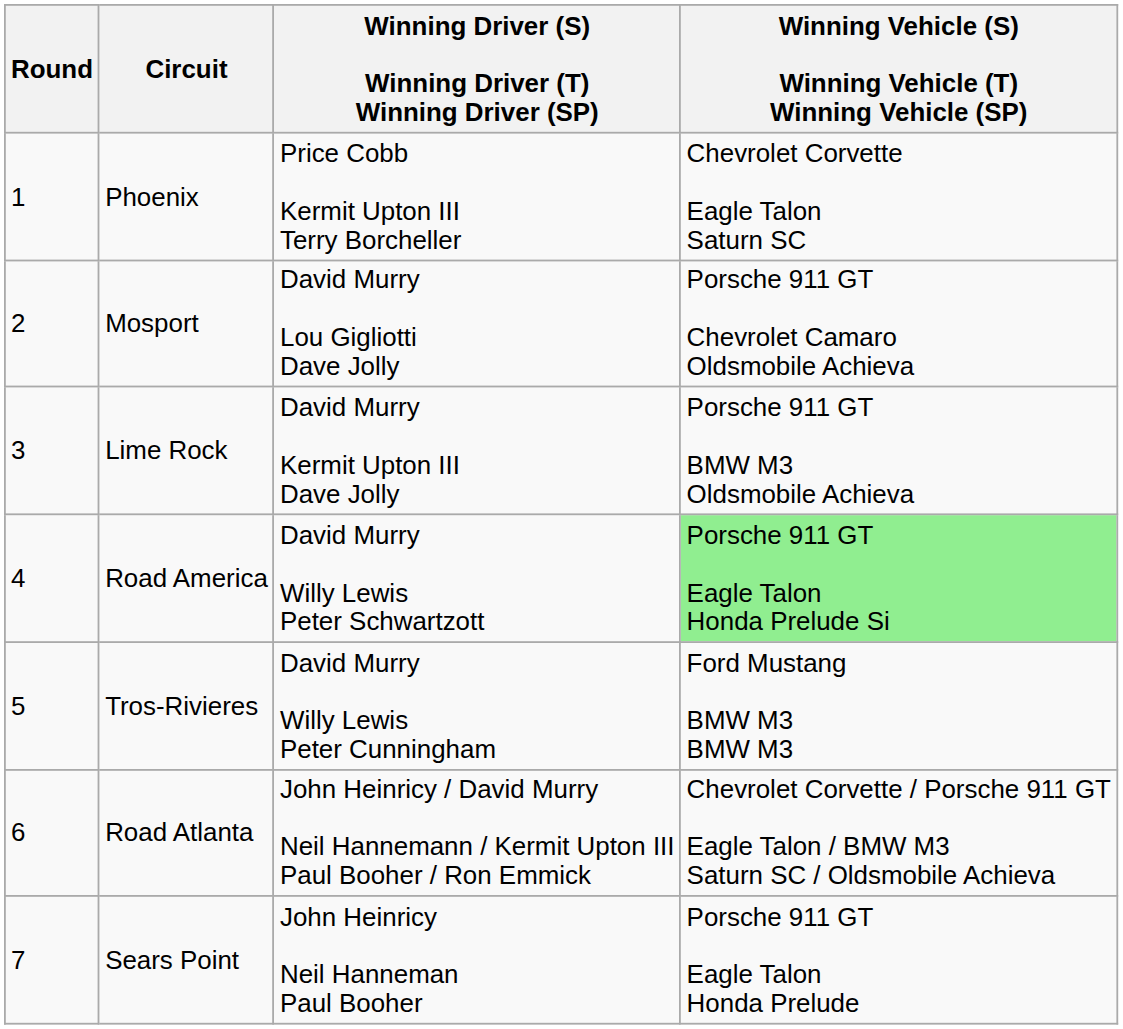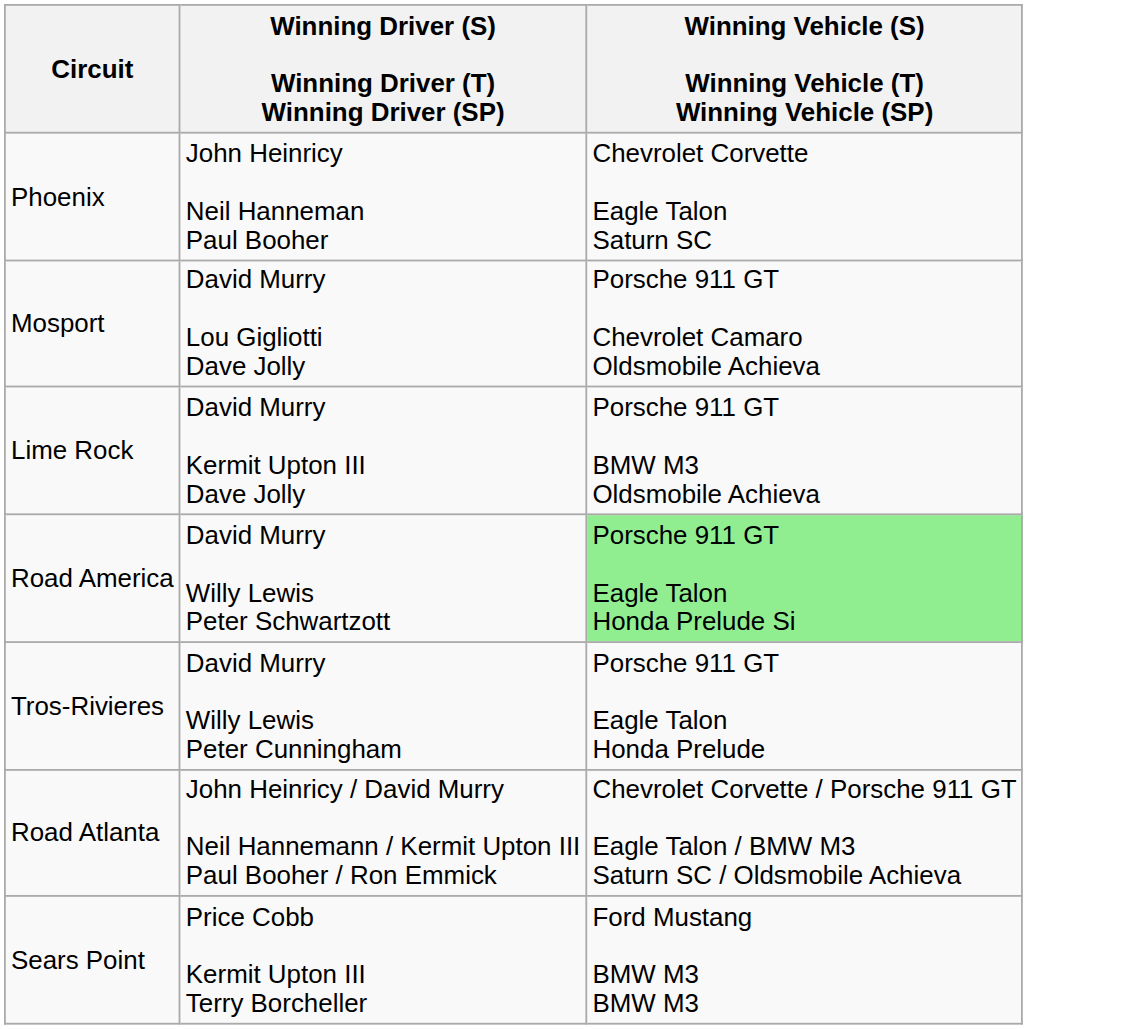- column: (52, 69)
(371, 196) Price Cobb Kermit Upton III Terry Borcheller -> (275, 196) John Heinricy Neil Hanneman Paul Booher
(767, 706) Ford Mustang BMW M3 BMW M3 -> (686, 706) Porsche 911 GT Eagle Talon Honda Prelude
(369, 960) John Heinricy Neil Hanneman Paul Booher -> (277, 960) Price Cobb Kermit Upton III Terry Borcheller
(780, 960) Porsche 911 GT Eagle Talon Honda Prelude -> (672, 960) Ford Mustang BMW M3 BMW M3
